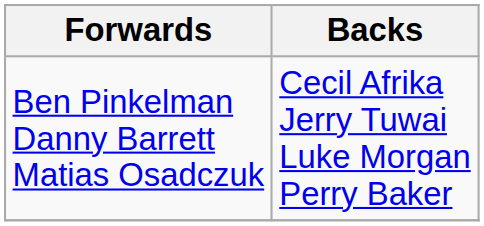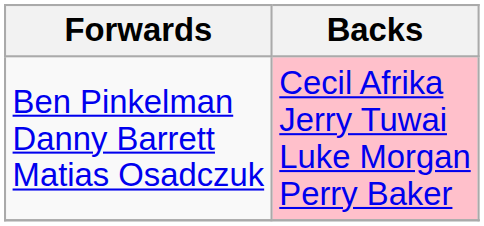(375, 137) no background -> (375, 137) pink background
